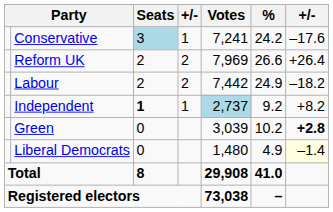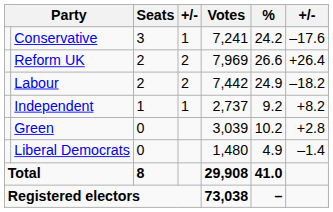(140, 38) lightblue background -> (140, 38) no background
(140, 106) bold -> (140, 106) normal
(230, 106) lightblue background -> (230, 106) no background
(311, 128) bold -> (311, 128) normal
(311, 151) lightyellow background -> (311, 151) no background
